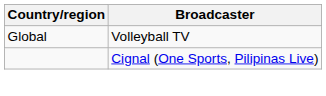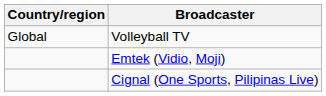+ row: (168, 58)
